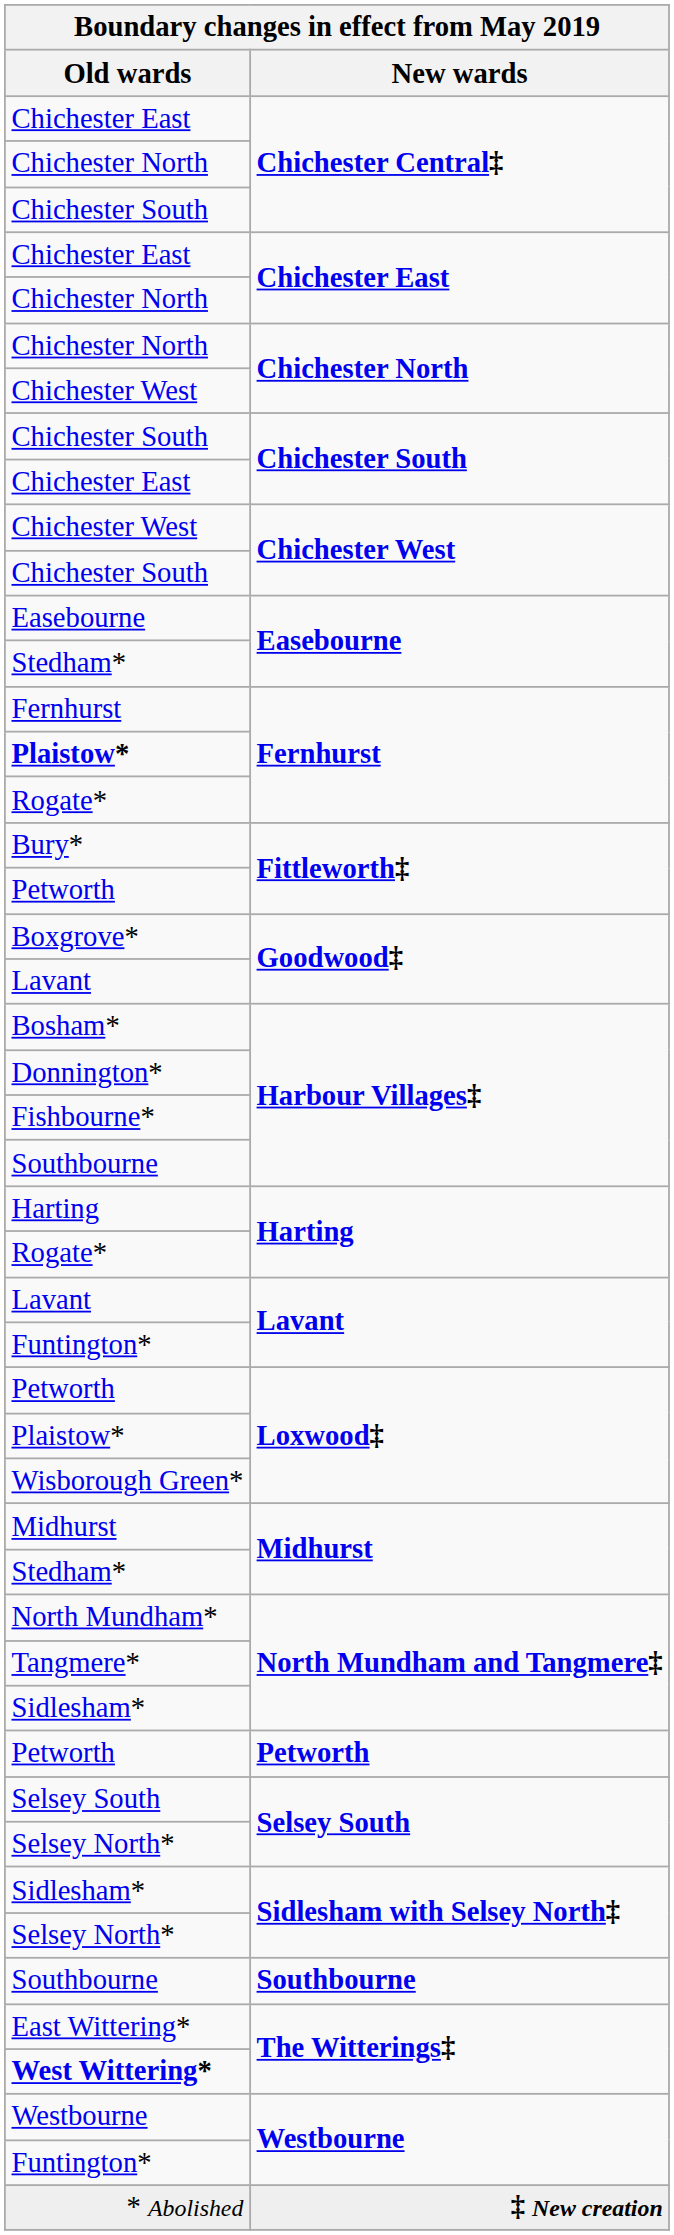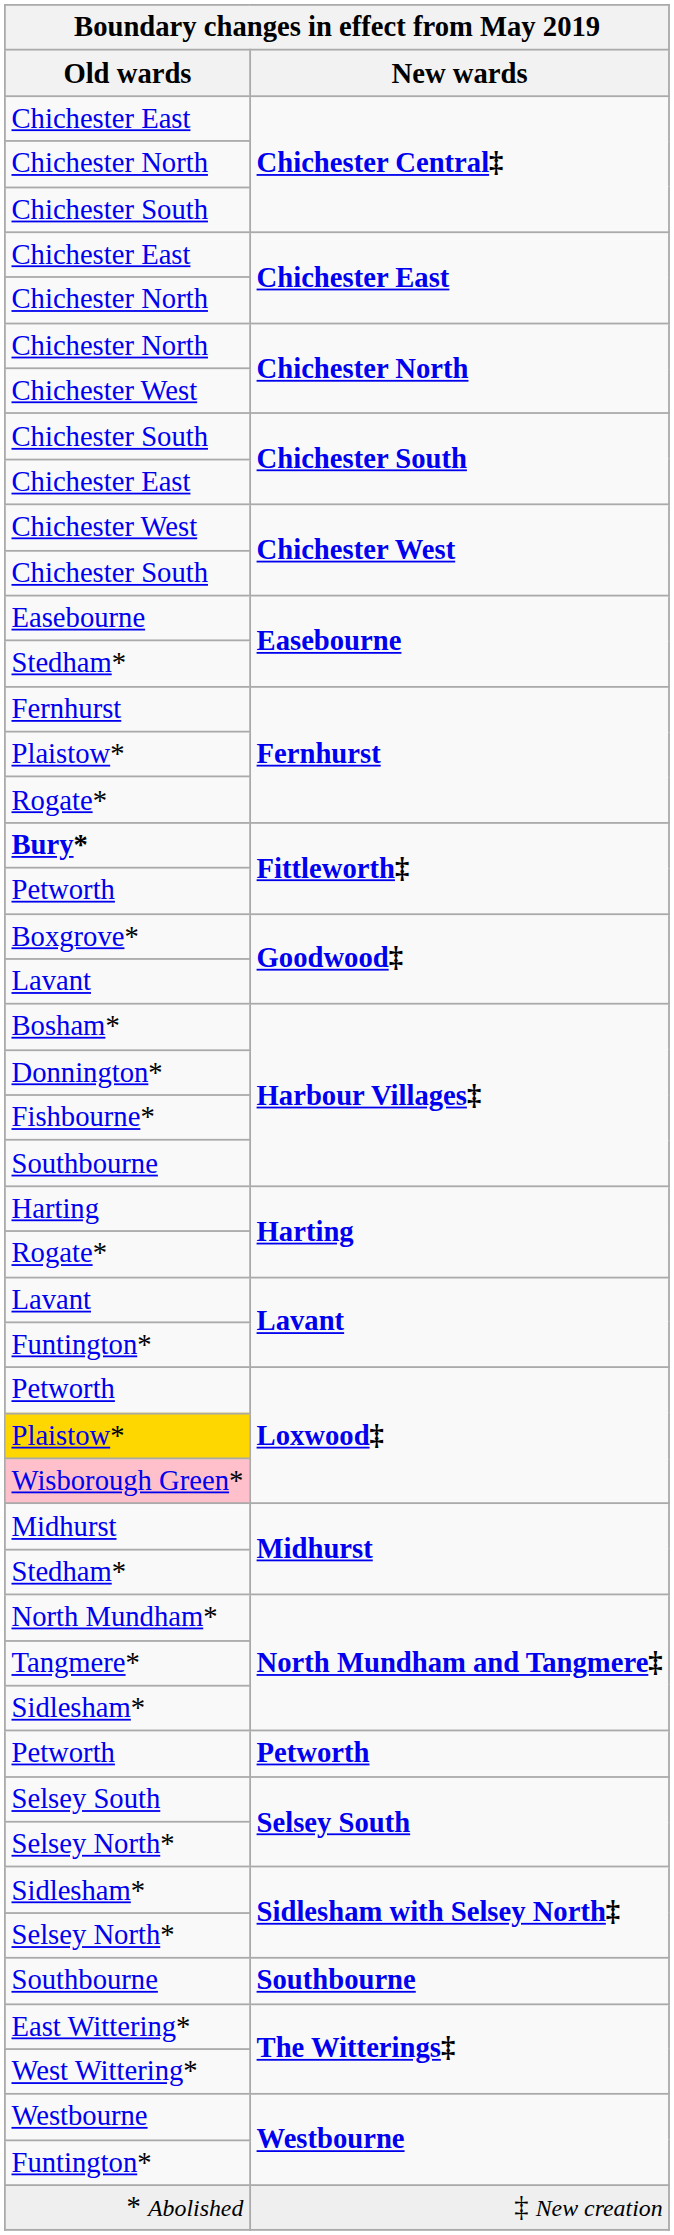(70, 753) bold -> (68, 753) normal
(47, 844) normal -> (50, 844) bold
(68, 1435) no background -> (68, 1435) gold background
(127, 1480) no background -> (127, 1480) pink background
(112, 2071) bold -> (105, 2071) normal
(587, 2207) bold -> (588, 2207) normal
